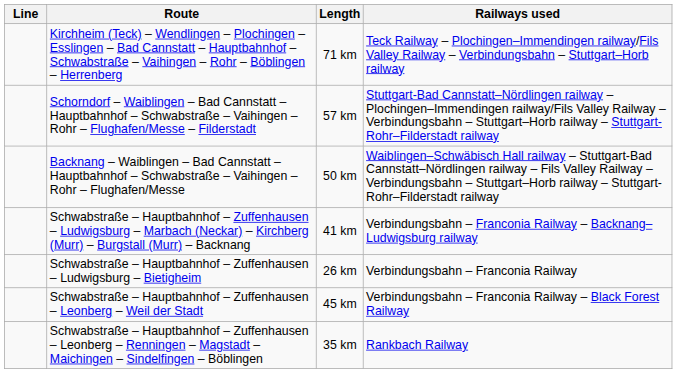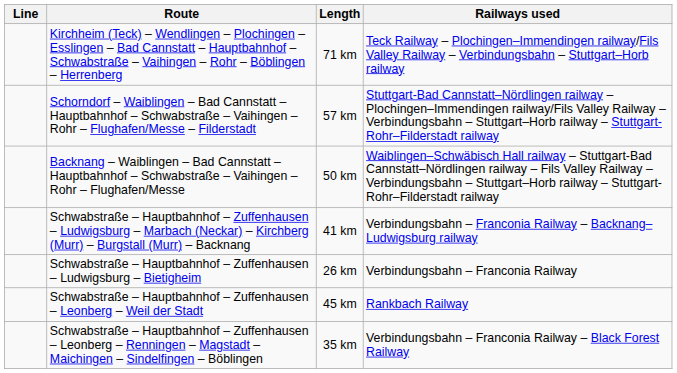(513, 304) Verbindungsbahn – Franconia Railway – Black Forest Railway -> (417, 304) Rankbach Railway
(417, 345) Rankbach Railway -> (513, 345) Verbindungsbahn – Franconia Railway – Black Forest Railway
